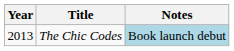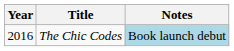(20, 35) 2013 -> (20, 35) 2016
